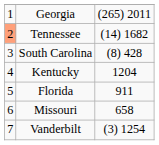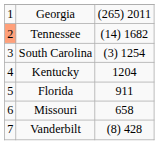(124, 52) (8) 428 -> (124, 52) (3) 1254
(124, 130) (3) 1254 -> (124, 130) (8) 428
